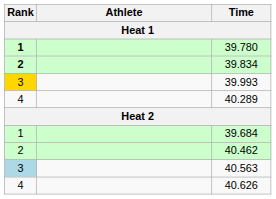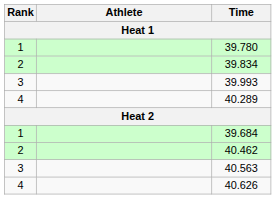(20, 47) bold -> (20, 47) normal
(20, 64) bold -> (20, 64) normal
(20, 82) gold background -> (20, 82) no background
(20, 168) lightblue background -> (20, 168) no background
